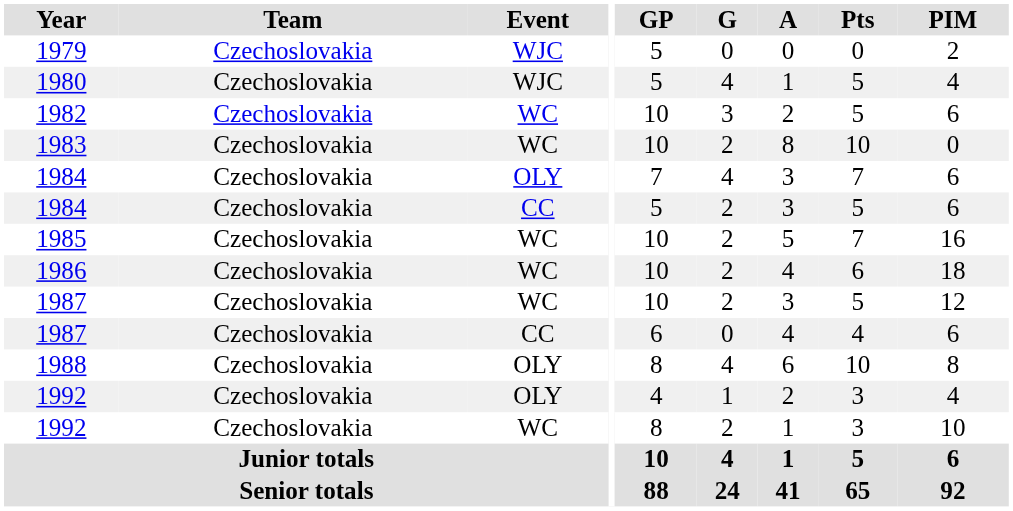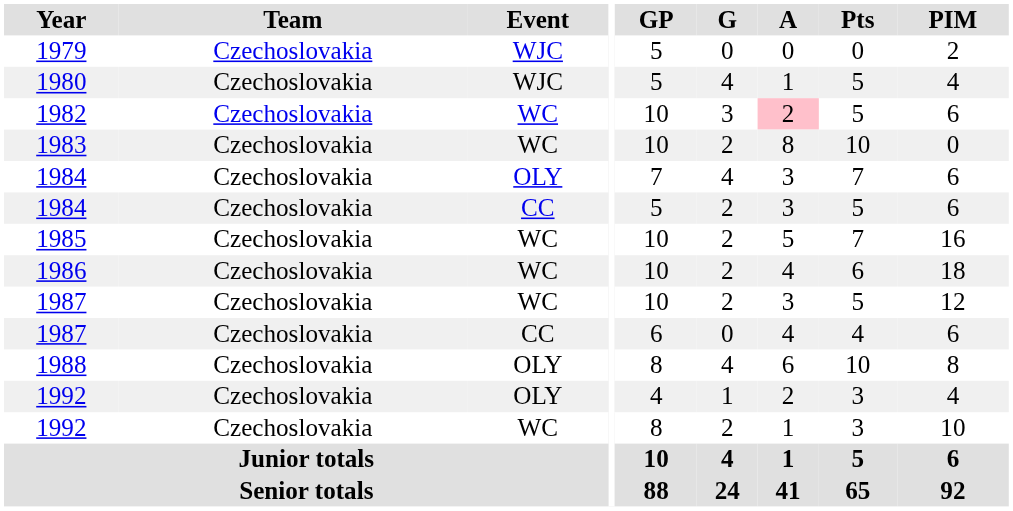(788, 113) no background -> (788, 113) pink background
